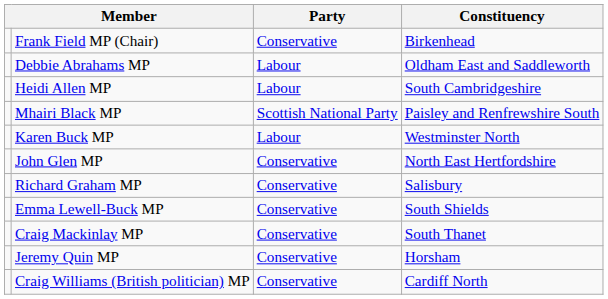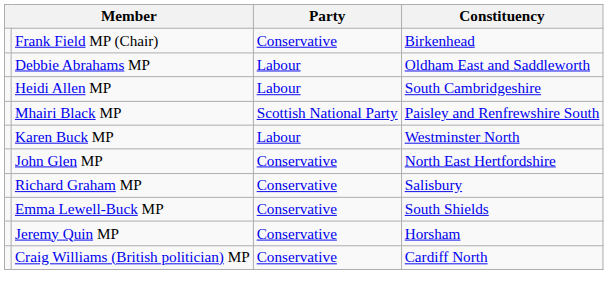- row: (79, 233)
